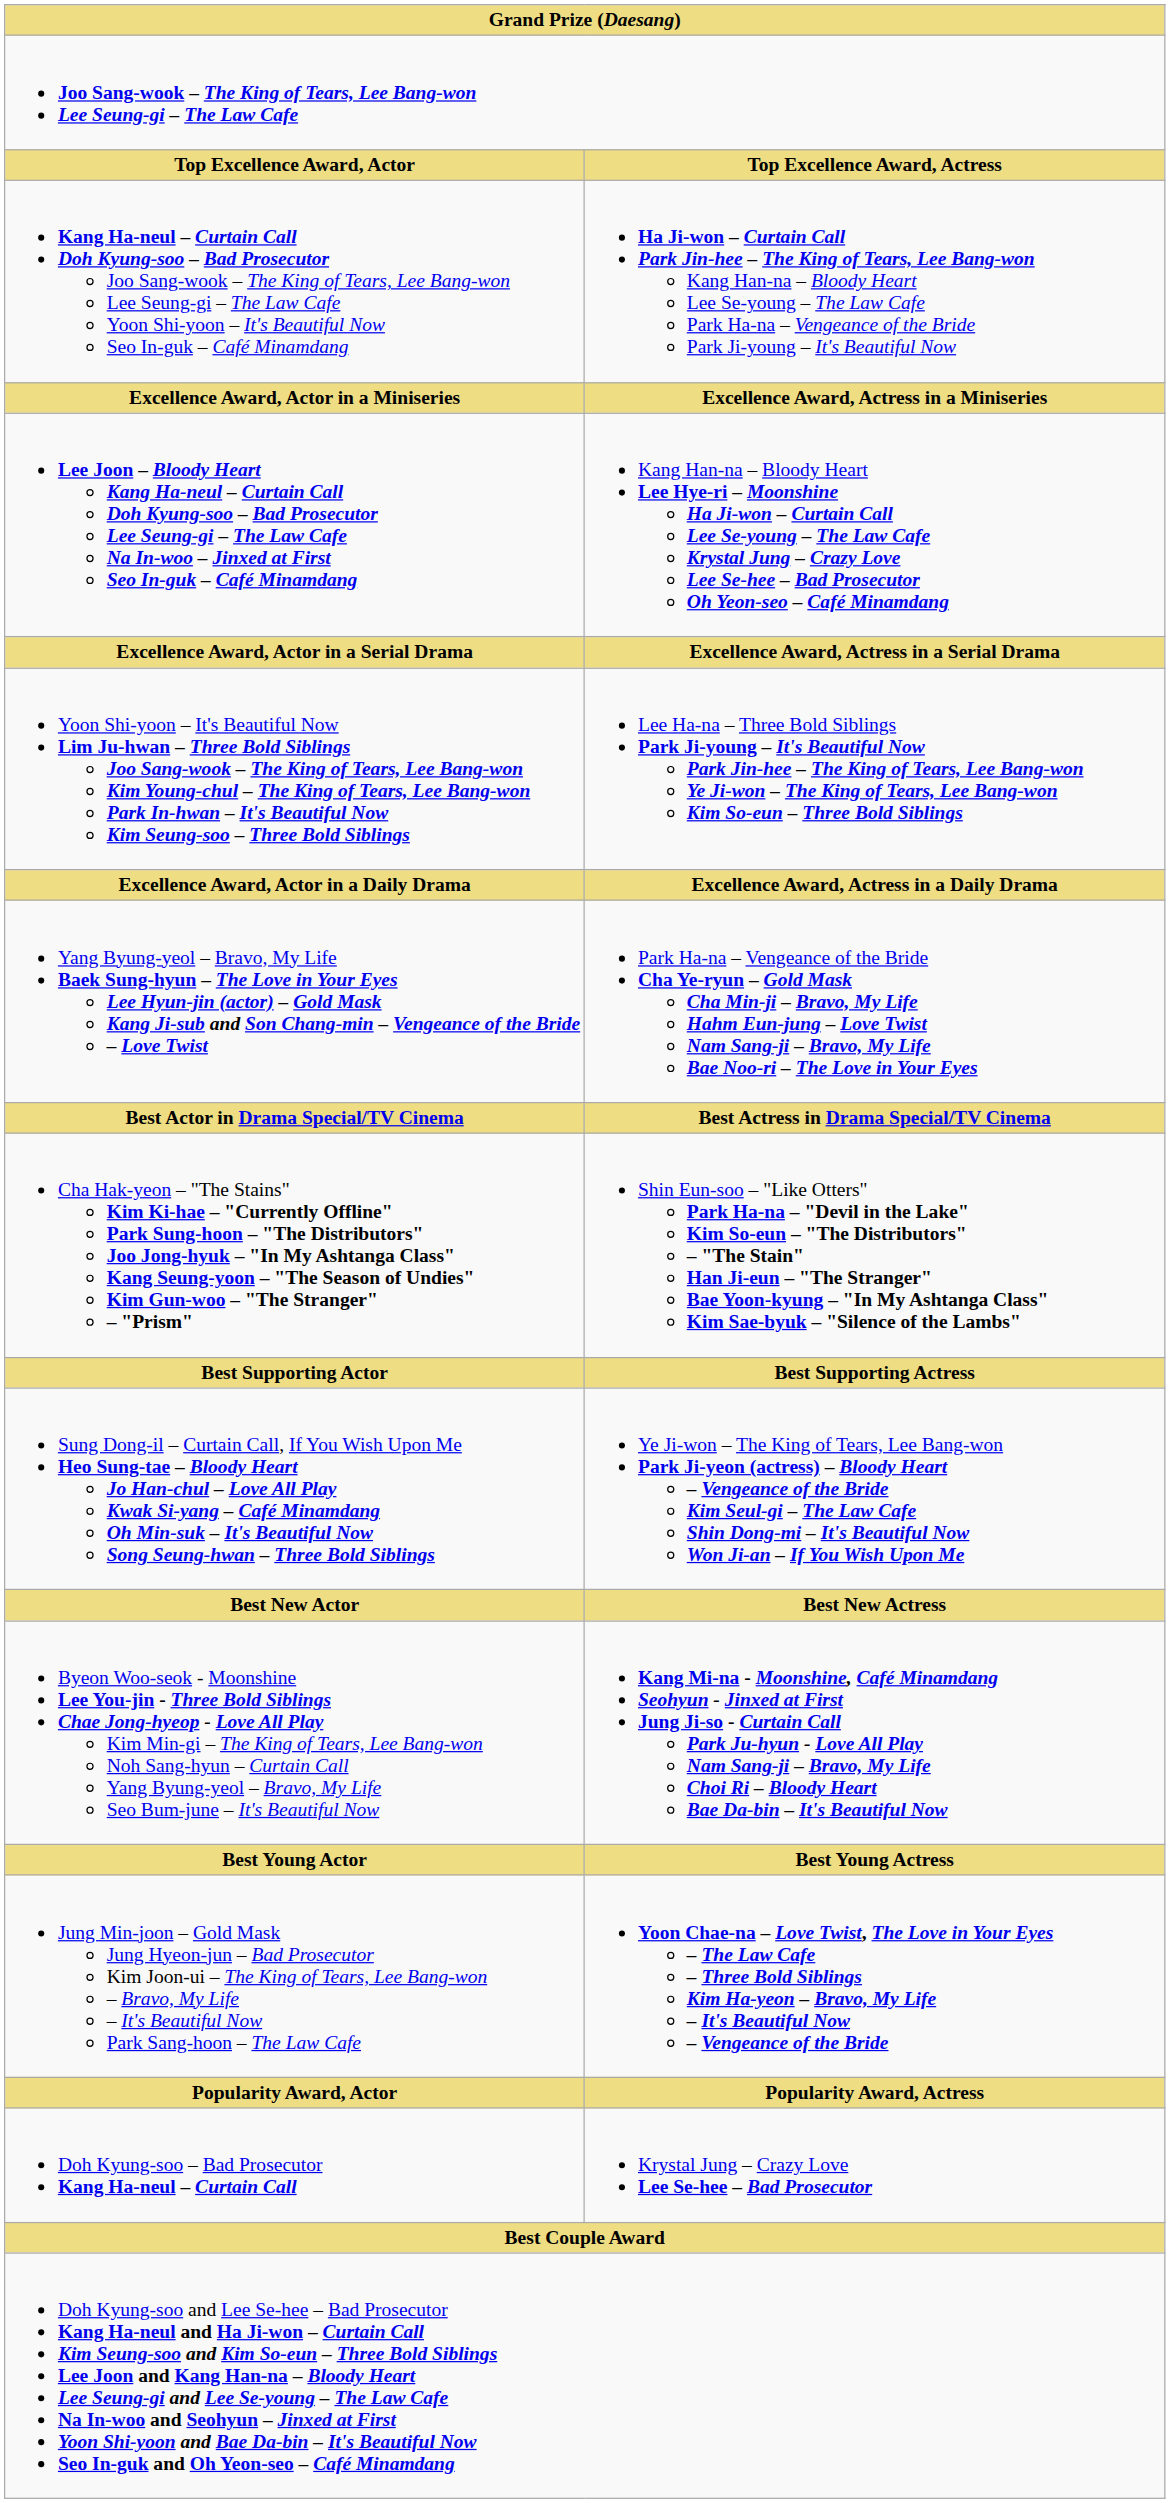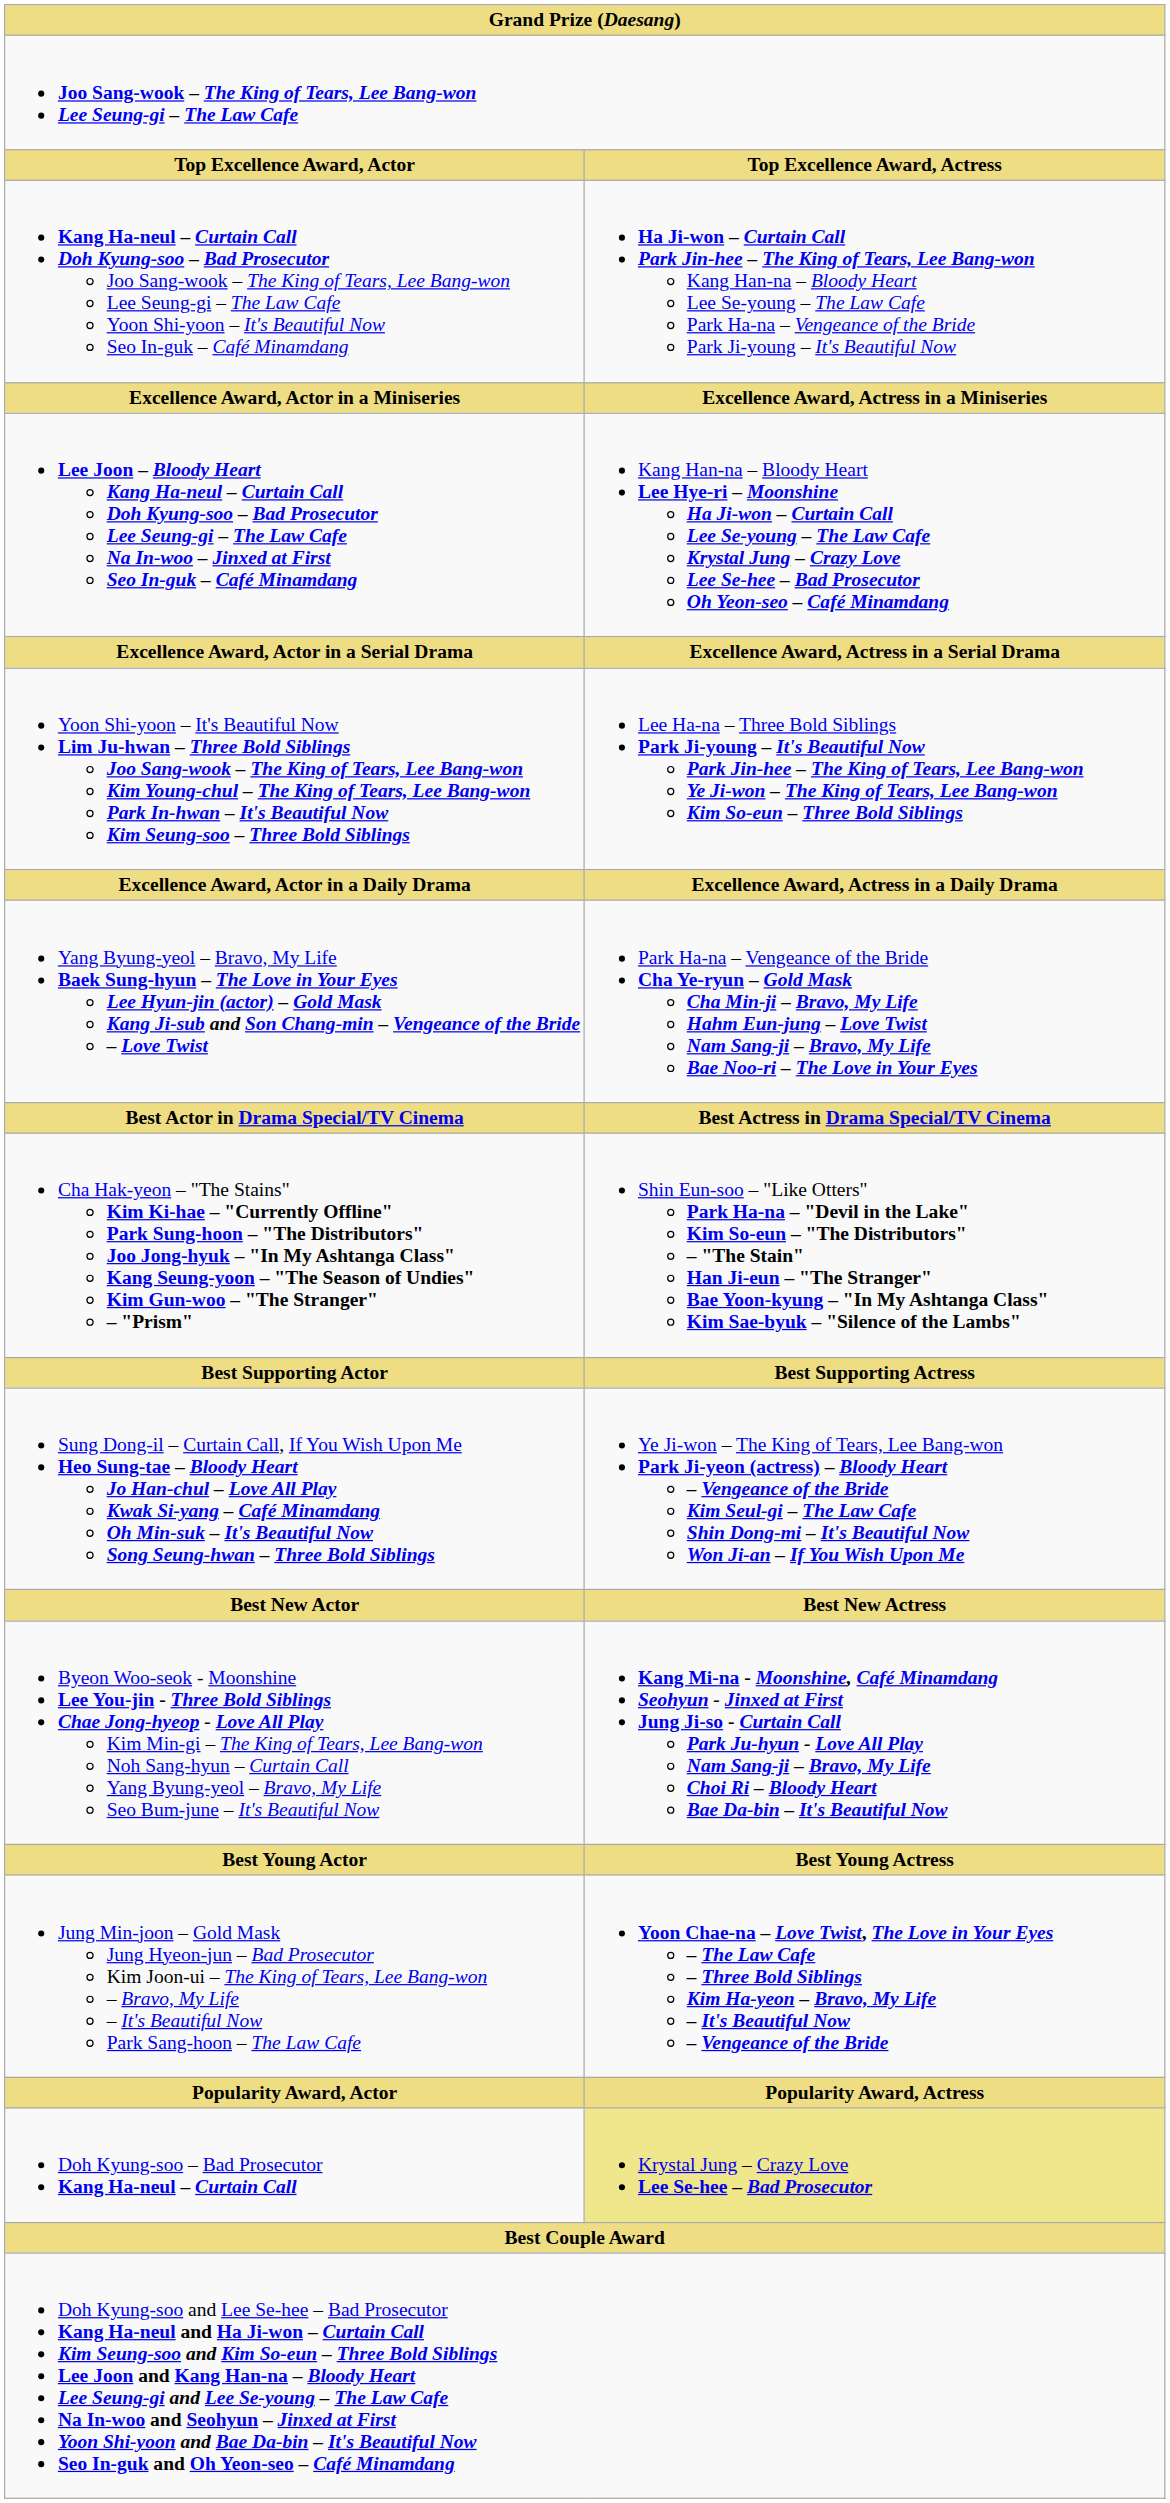(875, 2176) no background -> (875, 2176) khaki background
